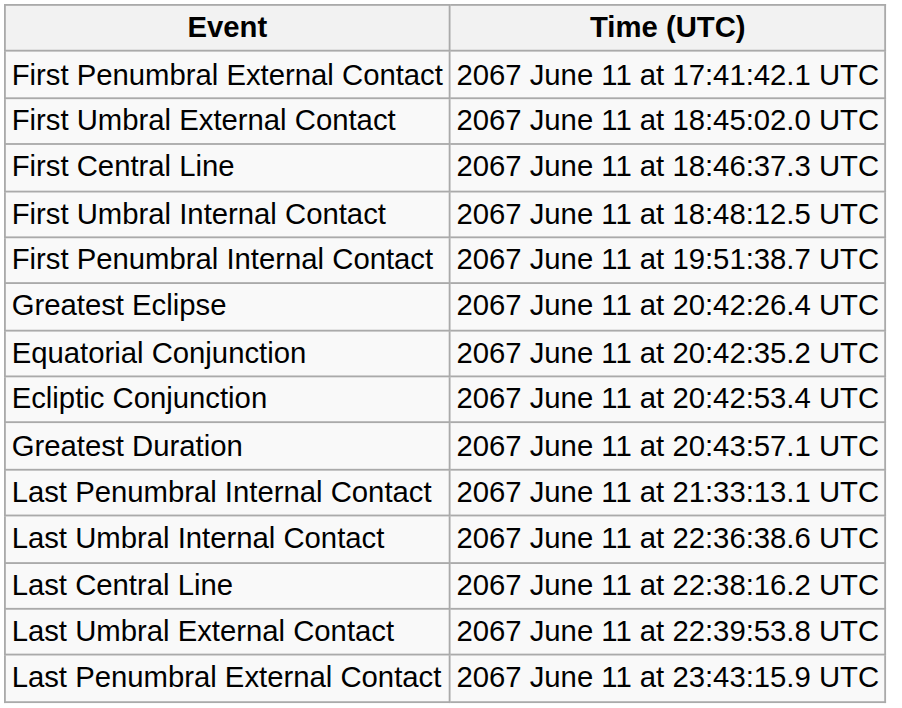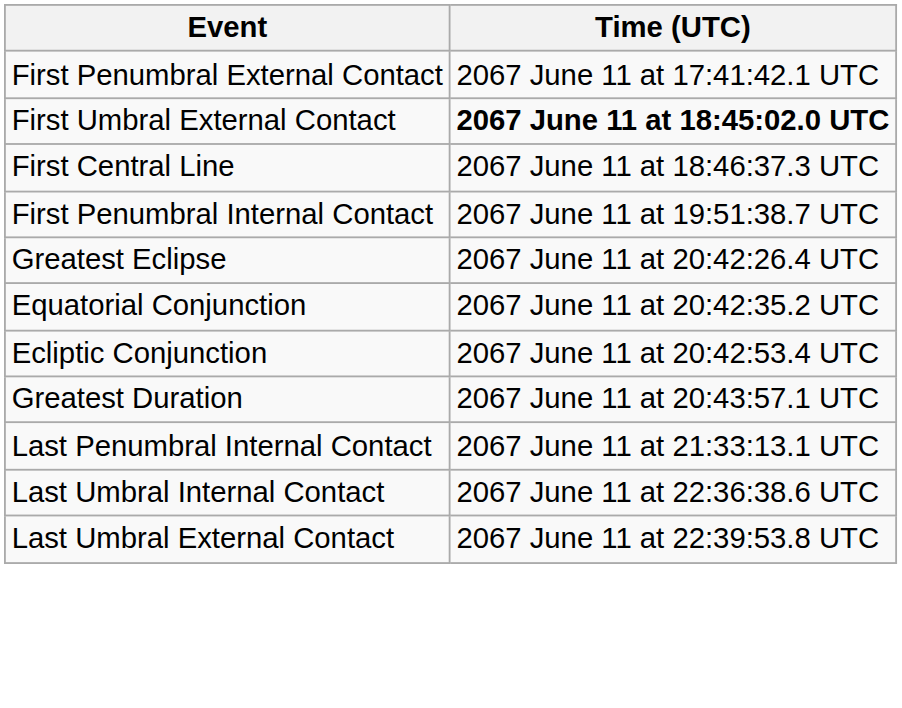(668, 120) normal -> (673, 120) bold
- row: (199, 213)
- row: (122, 584)
- row: (227, 677)
